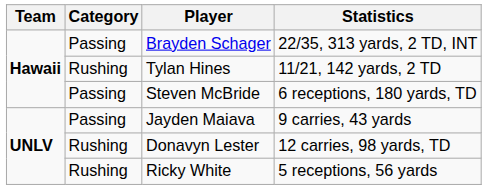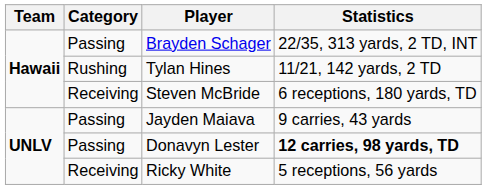(97, 94) Passing -> (103, 94) Receiving
(98, 145) Rushing -> (96, 145) Passing
(364, 145) normal -> (369, 145) bold
(98, 171) Rushing -> (103, 171) Receiving
